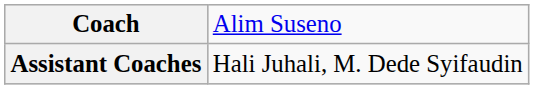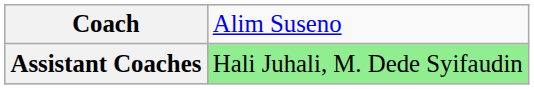(368, 63) no background -> (368, 63) lightgreen background
